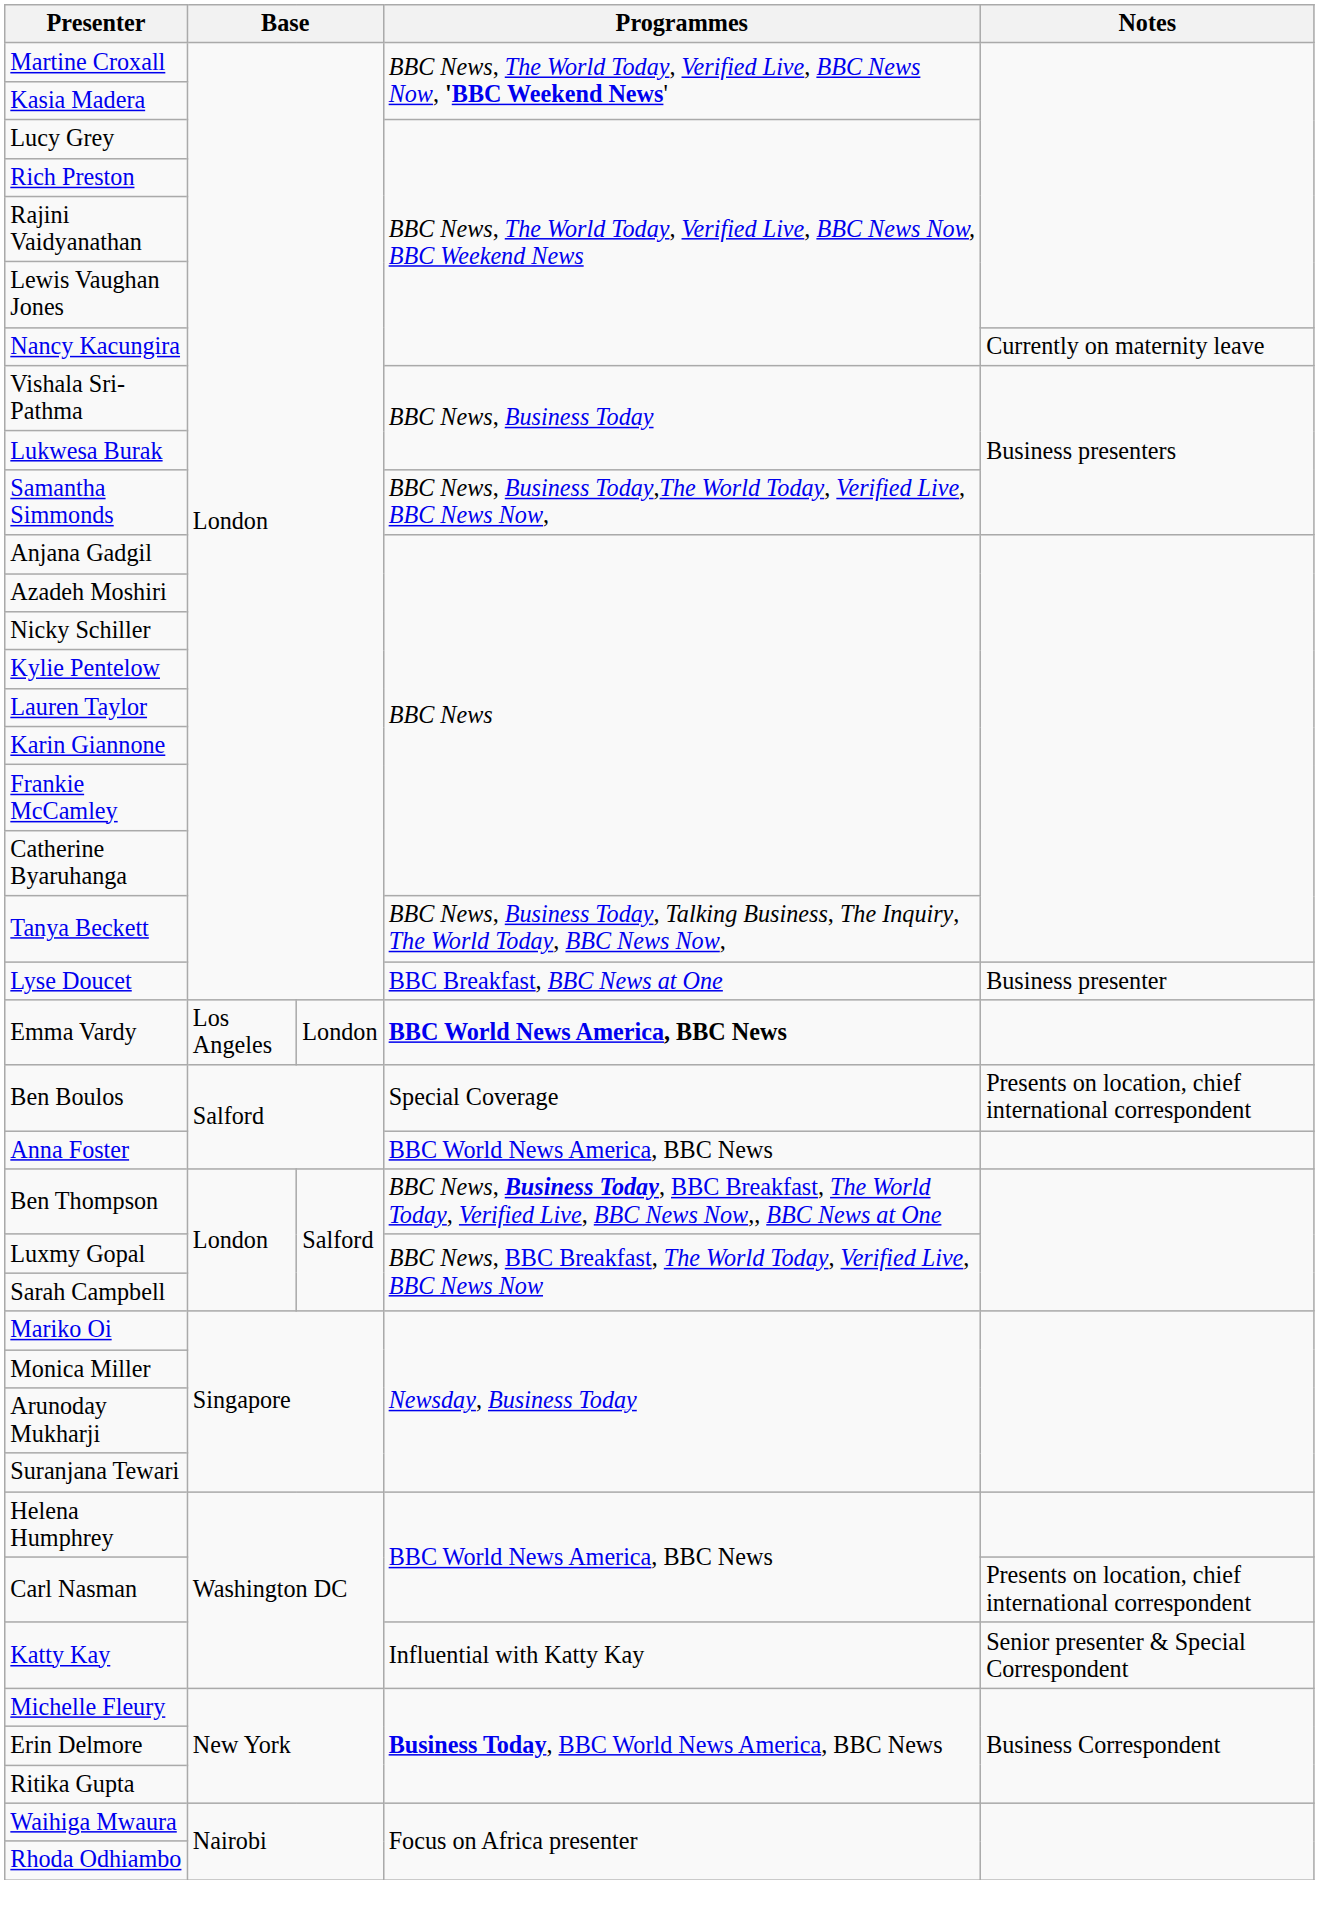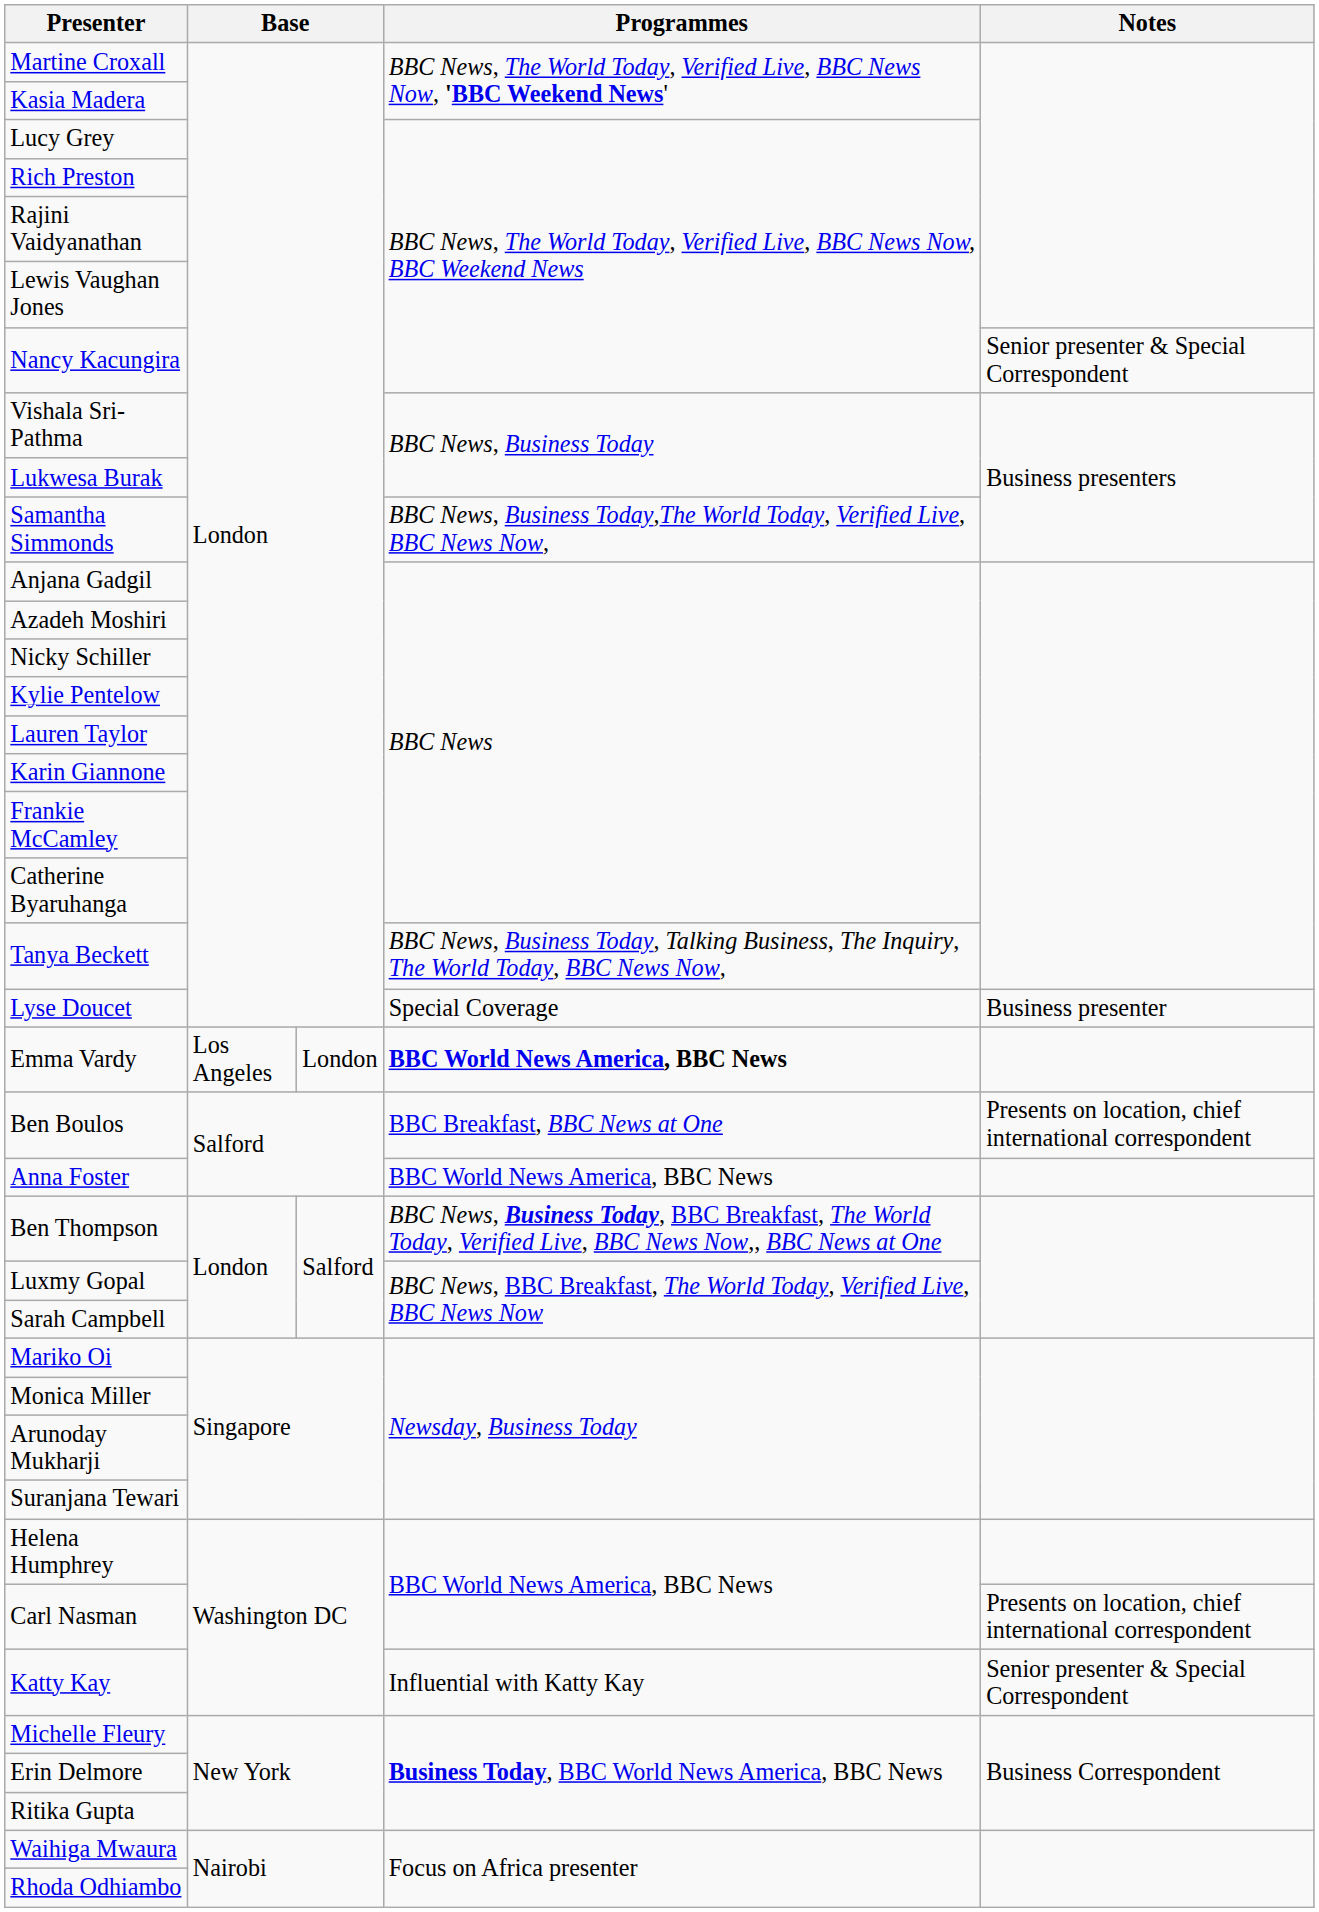(1125, 346) Currently on maternity leave -> (1116, 359) Senior presenter & Special Correspondent
(556, 980) BBC Breakfast, BBC News at One -> (474, 1007) Special Coverage
(474, 1097) Special Coverage -> (556, 1124) BBC Breakfast, BBC News at One
